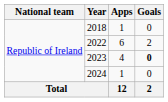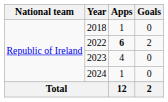(122, 43) normal -> (122, 43) bold
(149, 58) bold -> (149, 58) normal
